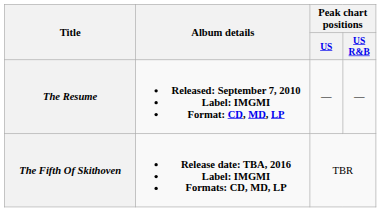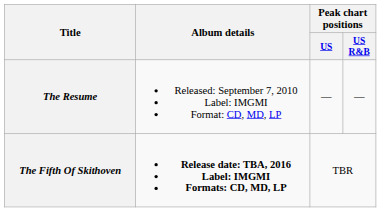(223, 103) bold -> (223, 103) normal
